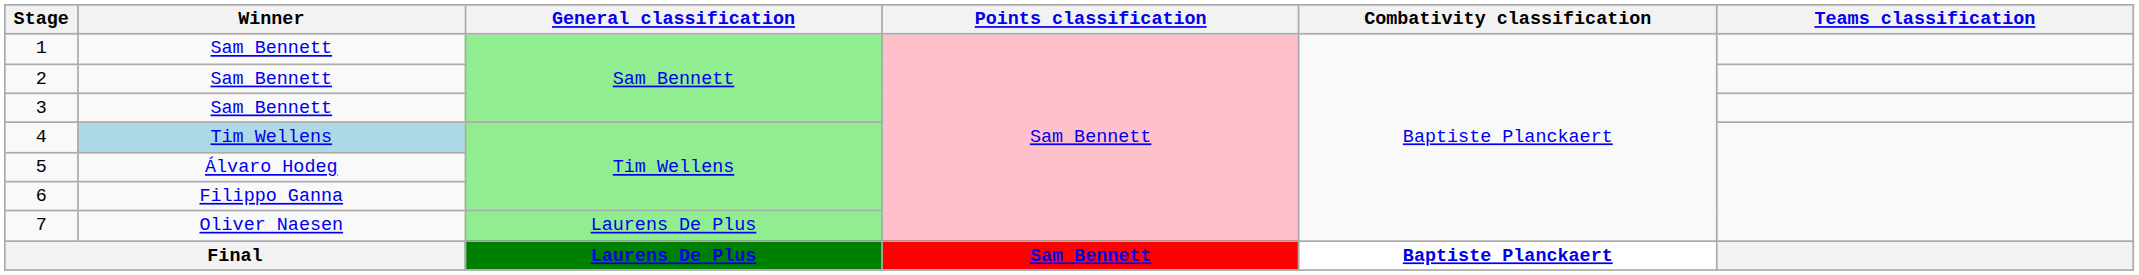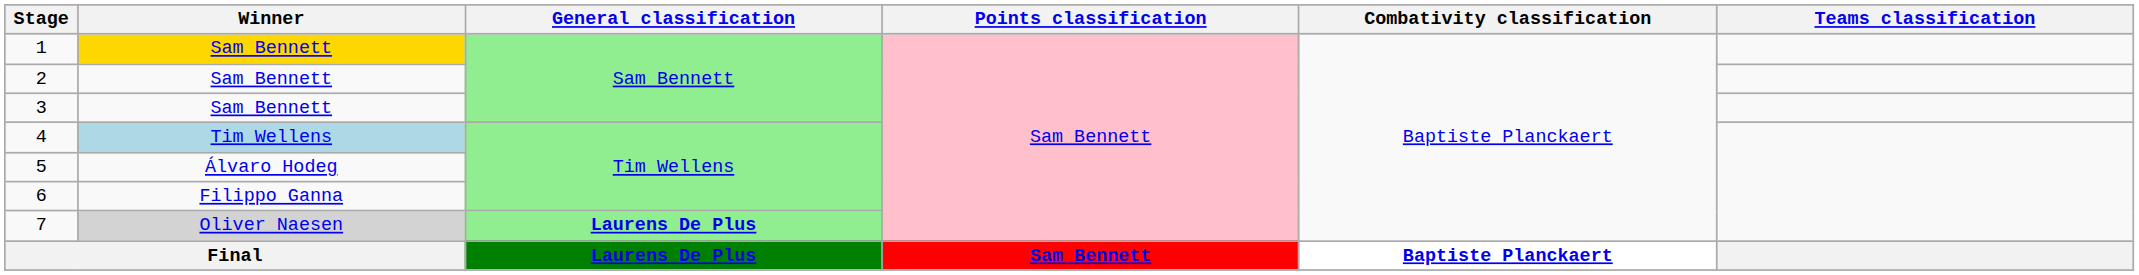(271, 49) no background -> (271, 49) gold background
(271, 225) no background -> (271, 225) lightgrey background
(674, 225) normal -> (674, 225) bold
